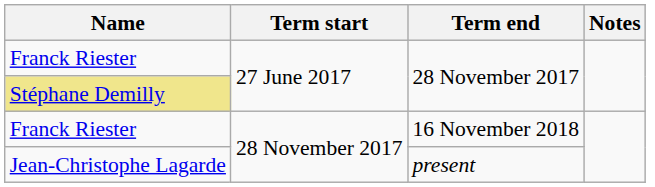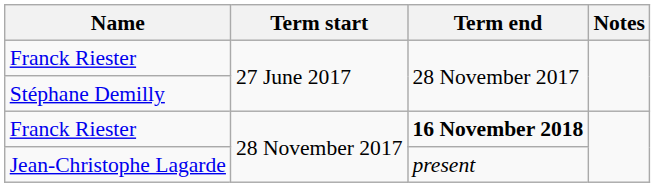(87, 93) khaki background -> (87, 93) no background
(496, 129) normal -> (498, 129) bold
